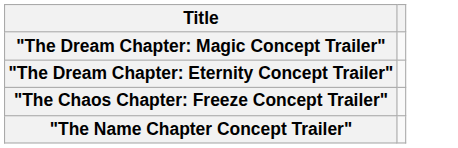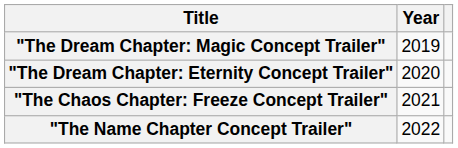+ column: (421, 18)
